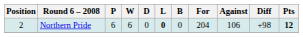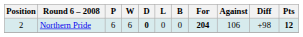(147, 25) normal -> (147, 25) bold
(163, 25) bold -> (163, 25) normal
(203, 25) normal -> (203, 25) bold
